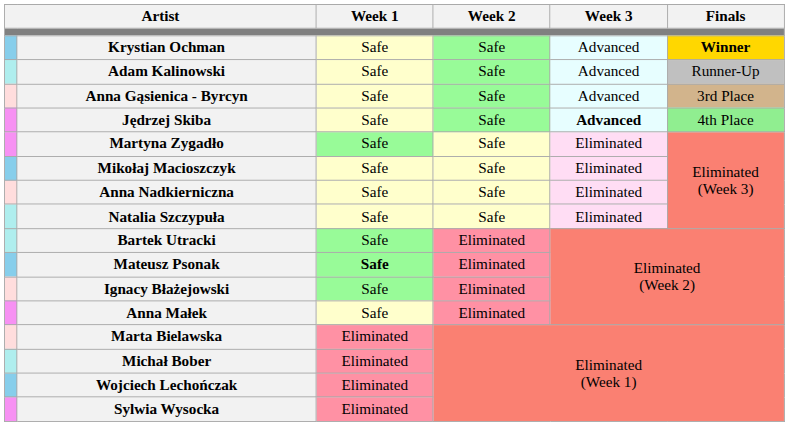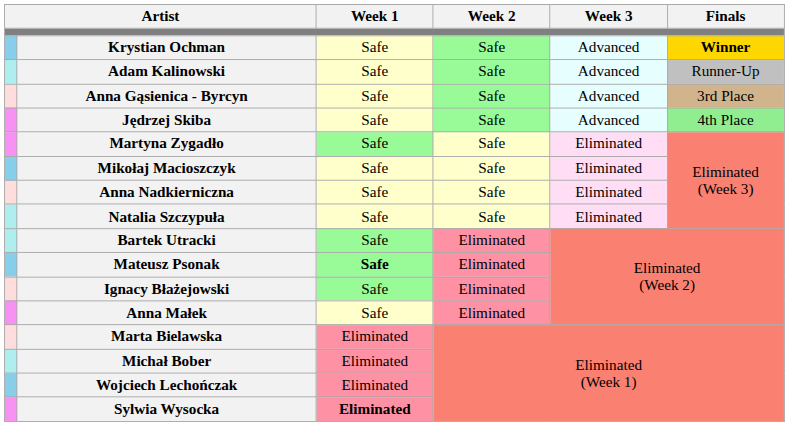(609, 119) bold -> (609, 119) normal
(375, 409) normal -> (375, 409) bold
